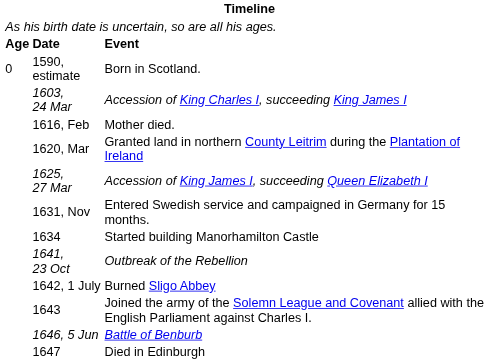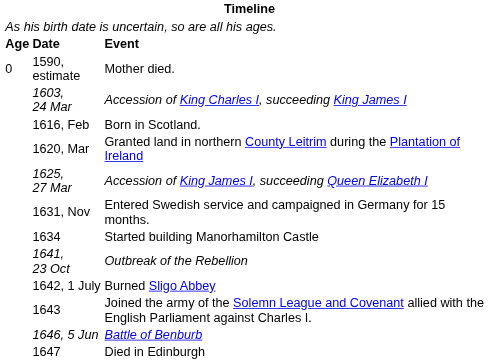(153, 68) Born in Scotland. -> (140, 68) Mother died.
(140, 124) Mother died. -> (153, 124) Born in Scotland.
